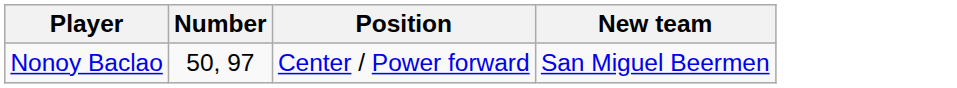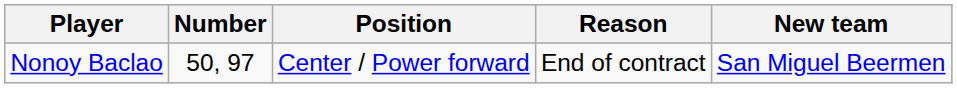+ column: (623, 23)
